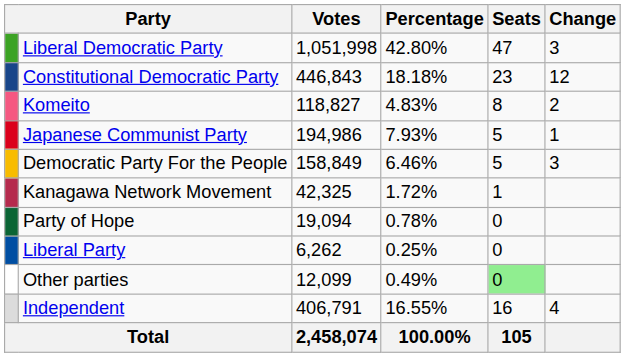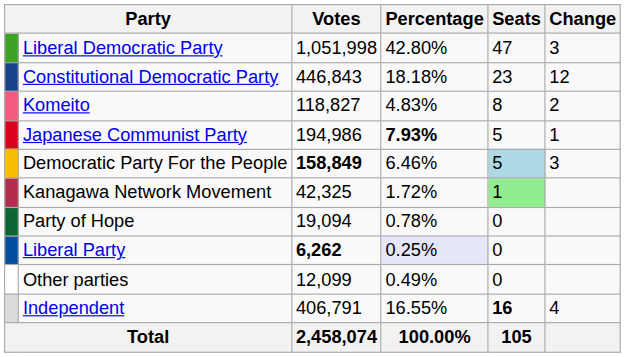(411, 134) normal -> (411, 134) bold
(329, 163) normal -> (329, 163) bold
(497, 163) no background -> (497, 163) lightblue background
(497, 192) no background -> (497, 192) lightgreen background
(319, 250) normal -> (319, 250) bold
(411, 250) no background -> (411, 250) lavender background
(497, 279) lightgreen background -> (497, 279) no background
(502, 308) normal -> (502, 308) bold
